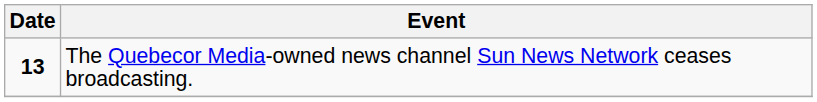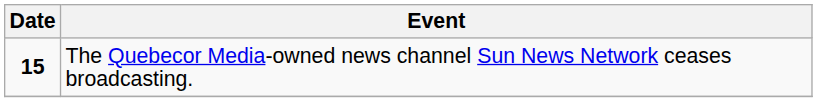(33, 67) 13 -> (33, 67) 15
